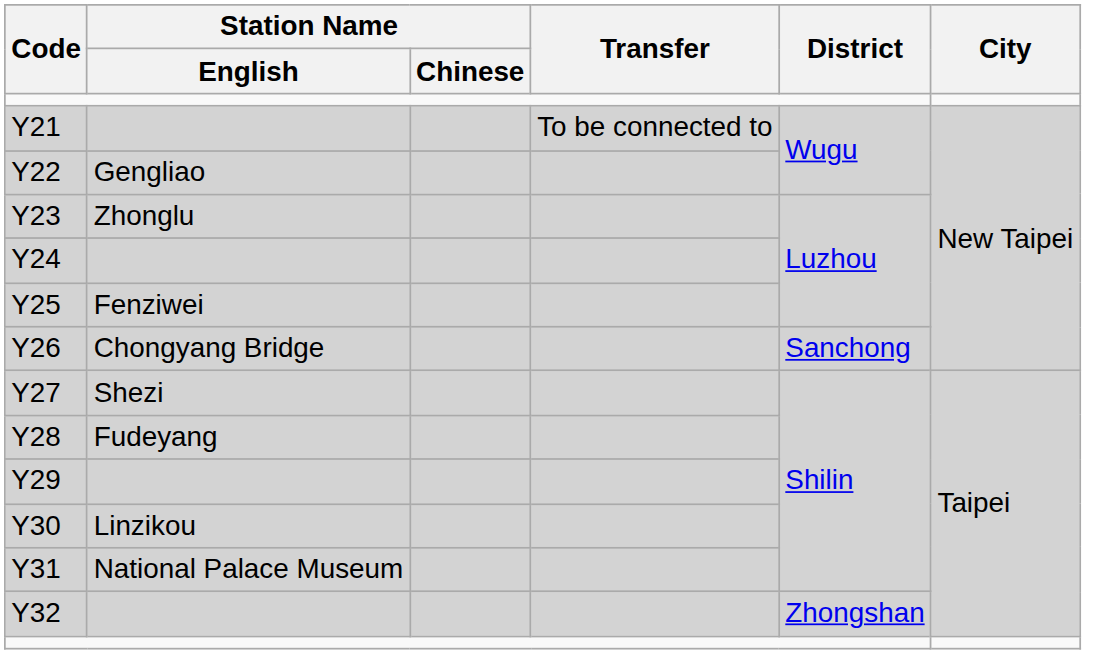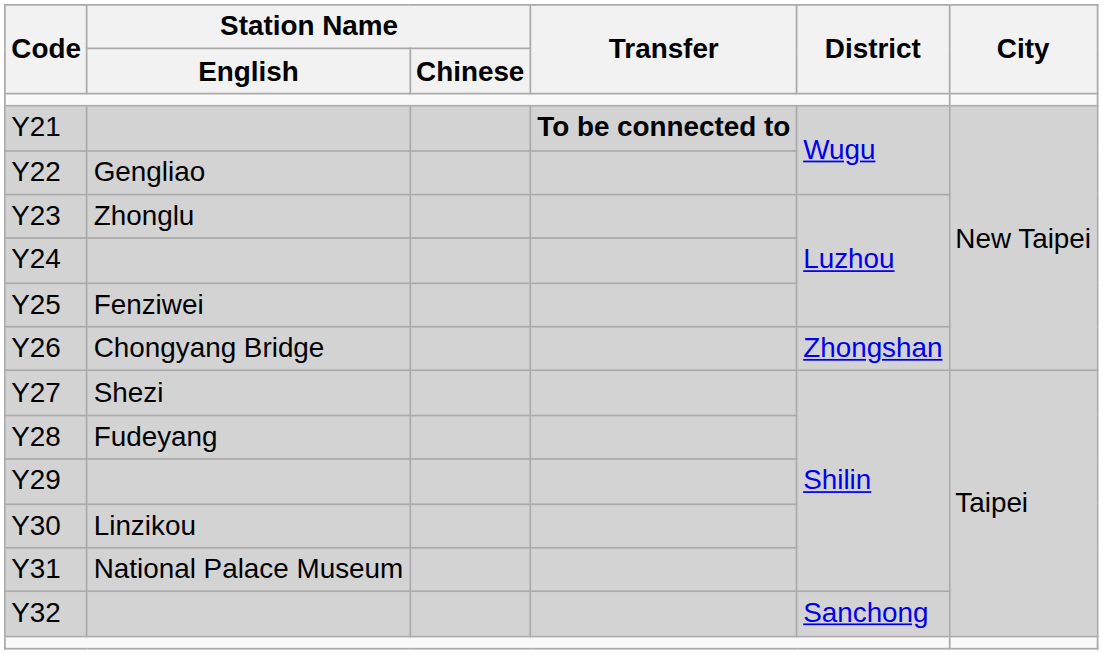(655, 127) normal -> (664, 127) bold
(848, 348) Sanchong -> (873, 348) Zhongshan
(855, 613) Zhongshan -> (866, 613) Sanchong
